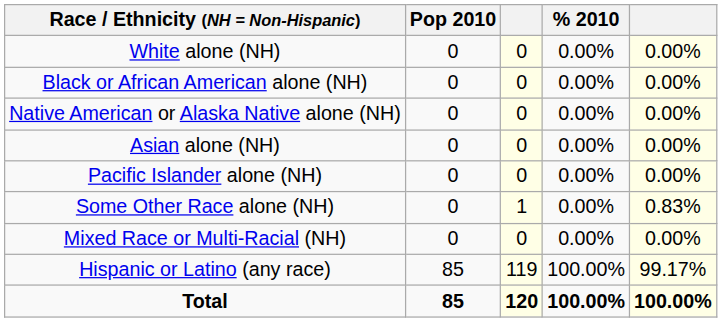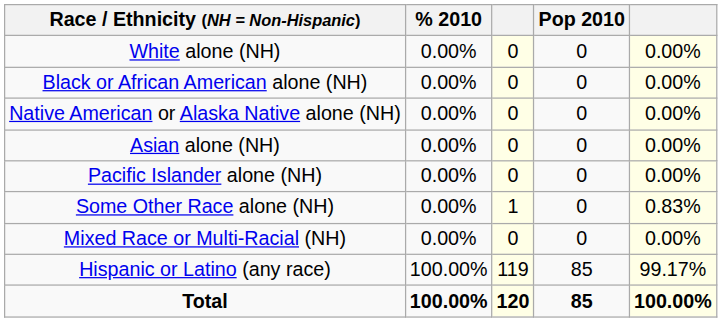columns swapped: (453, 20) <-> (586, 20)
